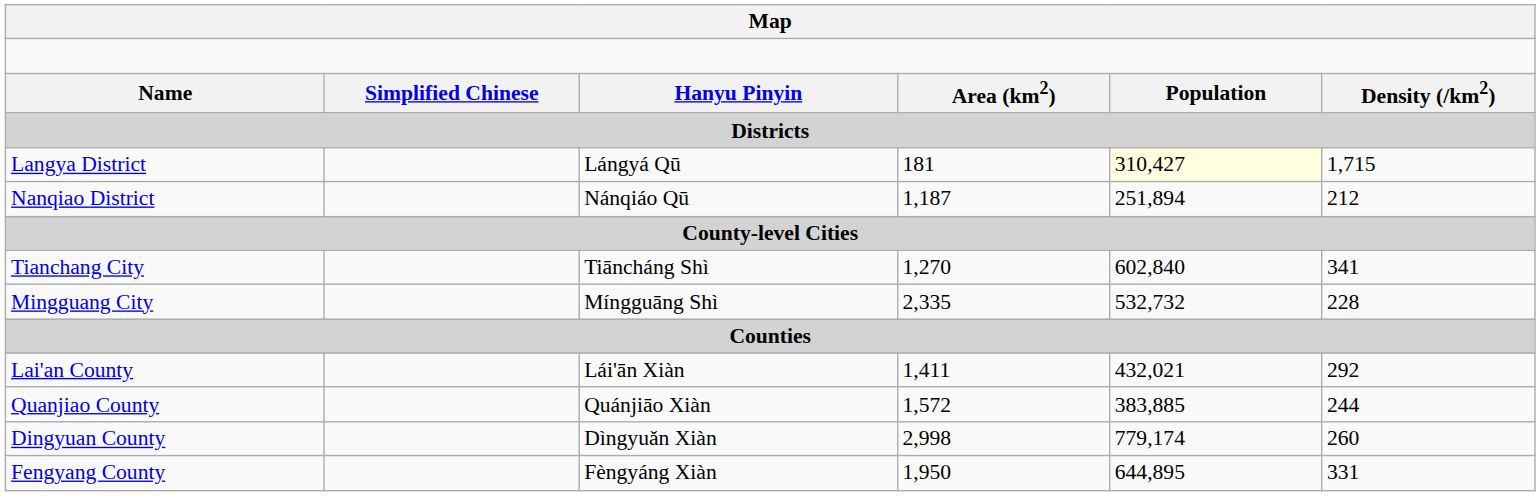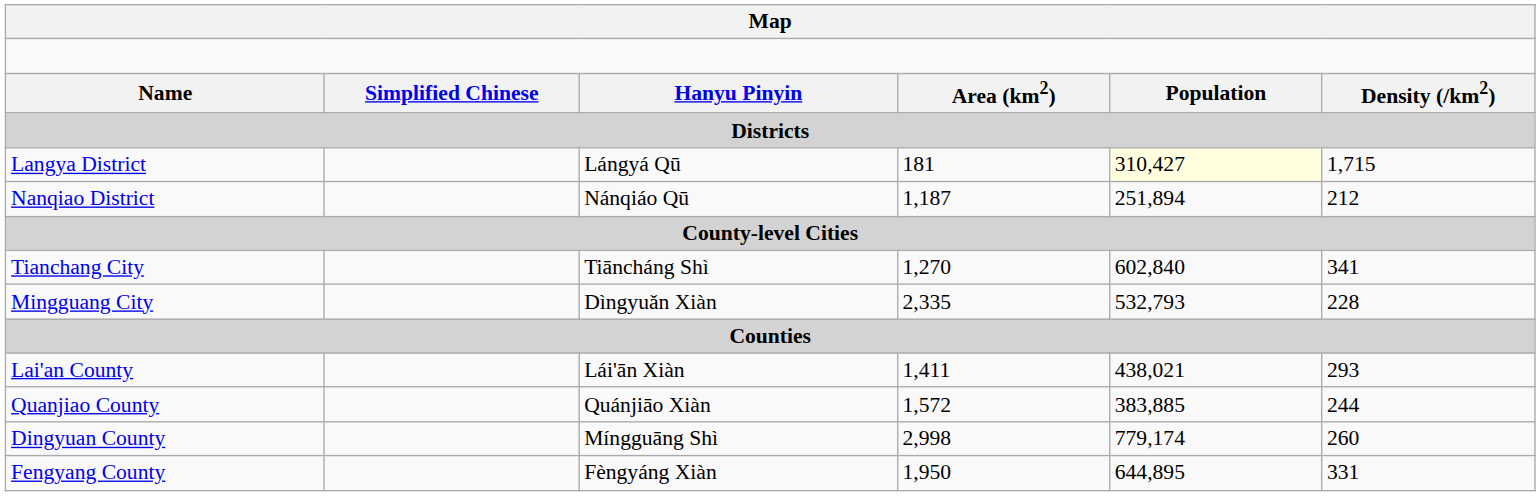(651, 301) Míngguāng Shì -> (650, 301) Dìngyuǎn Xiàn
(1150, 301) 532,732 -> (1150, 301) 532,793
(1150, 370) 432,021 -> (1150, 370) 438,021
(1343, 370) 292 -> (1343, 370) 293
(650, 438) Dìngyuǎn Xiàn -> (651, 438) Míngguāng Shì
